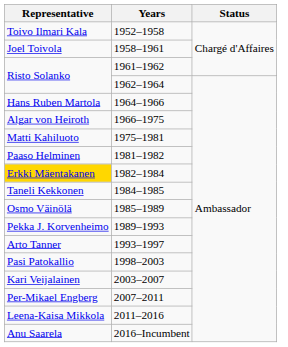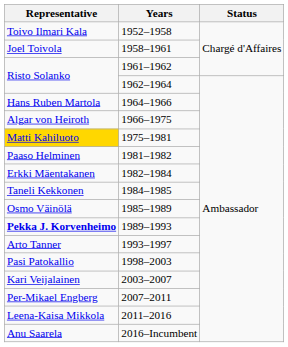(43, 137) no background -> (43, 137) gold background
(51, 173) gold background -> (51, 173) no background
(58, 226) normal -> (62, 226) bold
